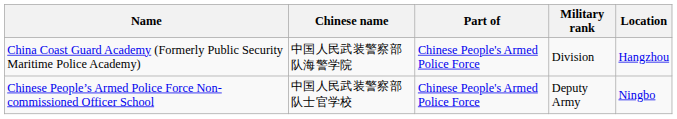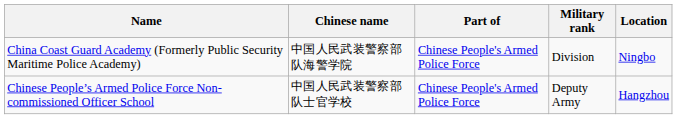(644, 56) Hangzhou -> (637, 56) Ningbo
(637, 94) Ningbo -> (644, 94) Hangzhou
